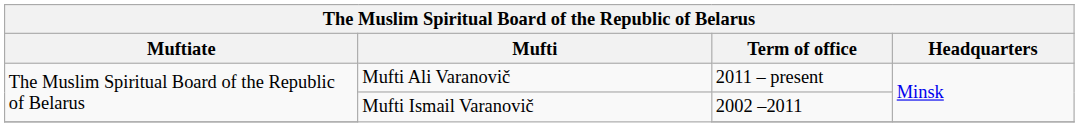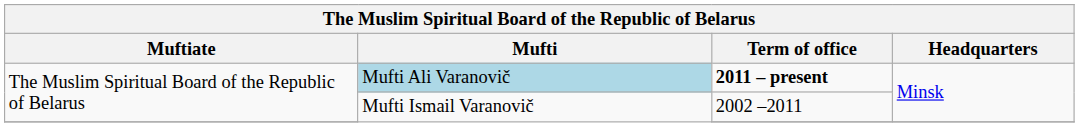(436, 77) no background -> (436, 77) lightblue background
(770, 77) normal -> (772, 77) bold
